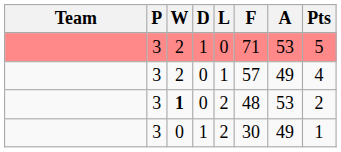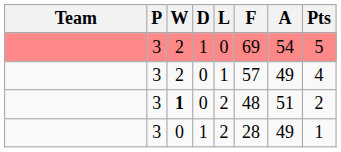(251, 47) 71 -> (251, 47) 69
(285, 47) 53 -> (285, 47) 54
(285, 103) 53 -> (285, 103) 51
(251, 132) 30 -> (251, 132) 28
